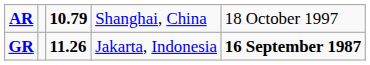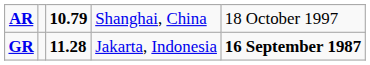(68, 46) 11.26 -> (68, 46) 11.28
